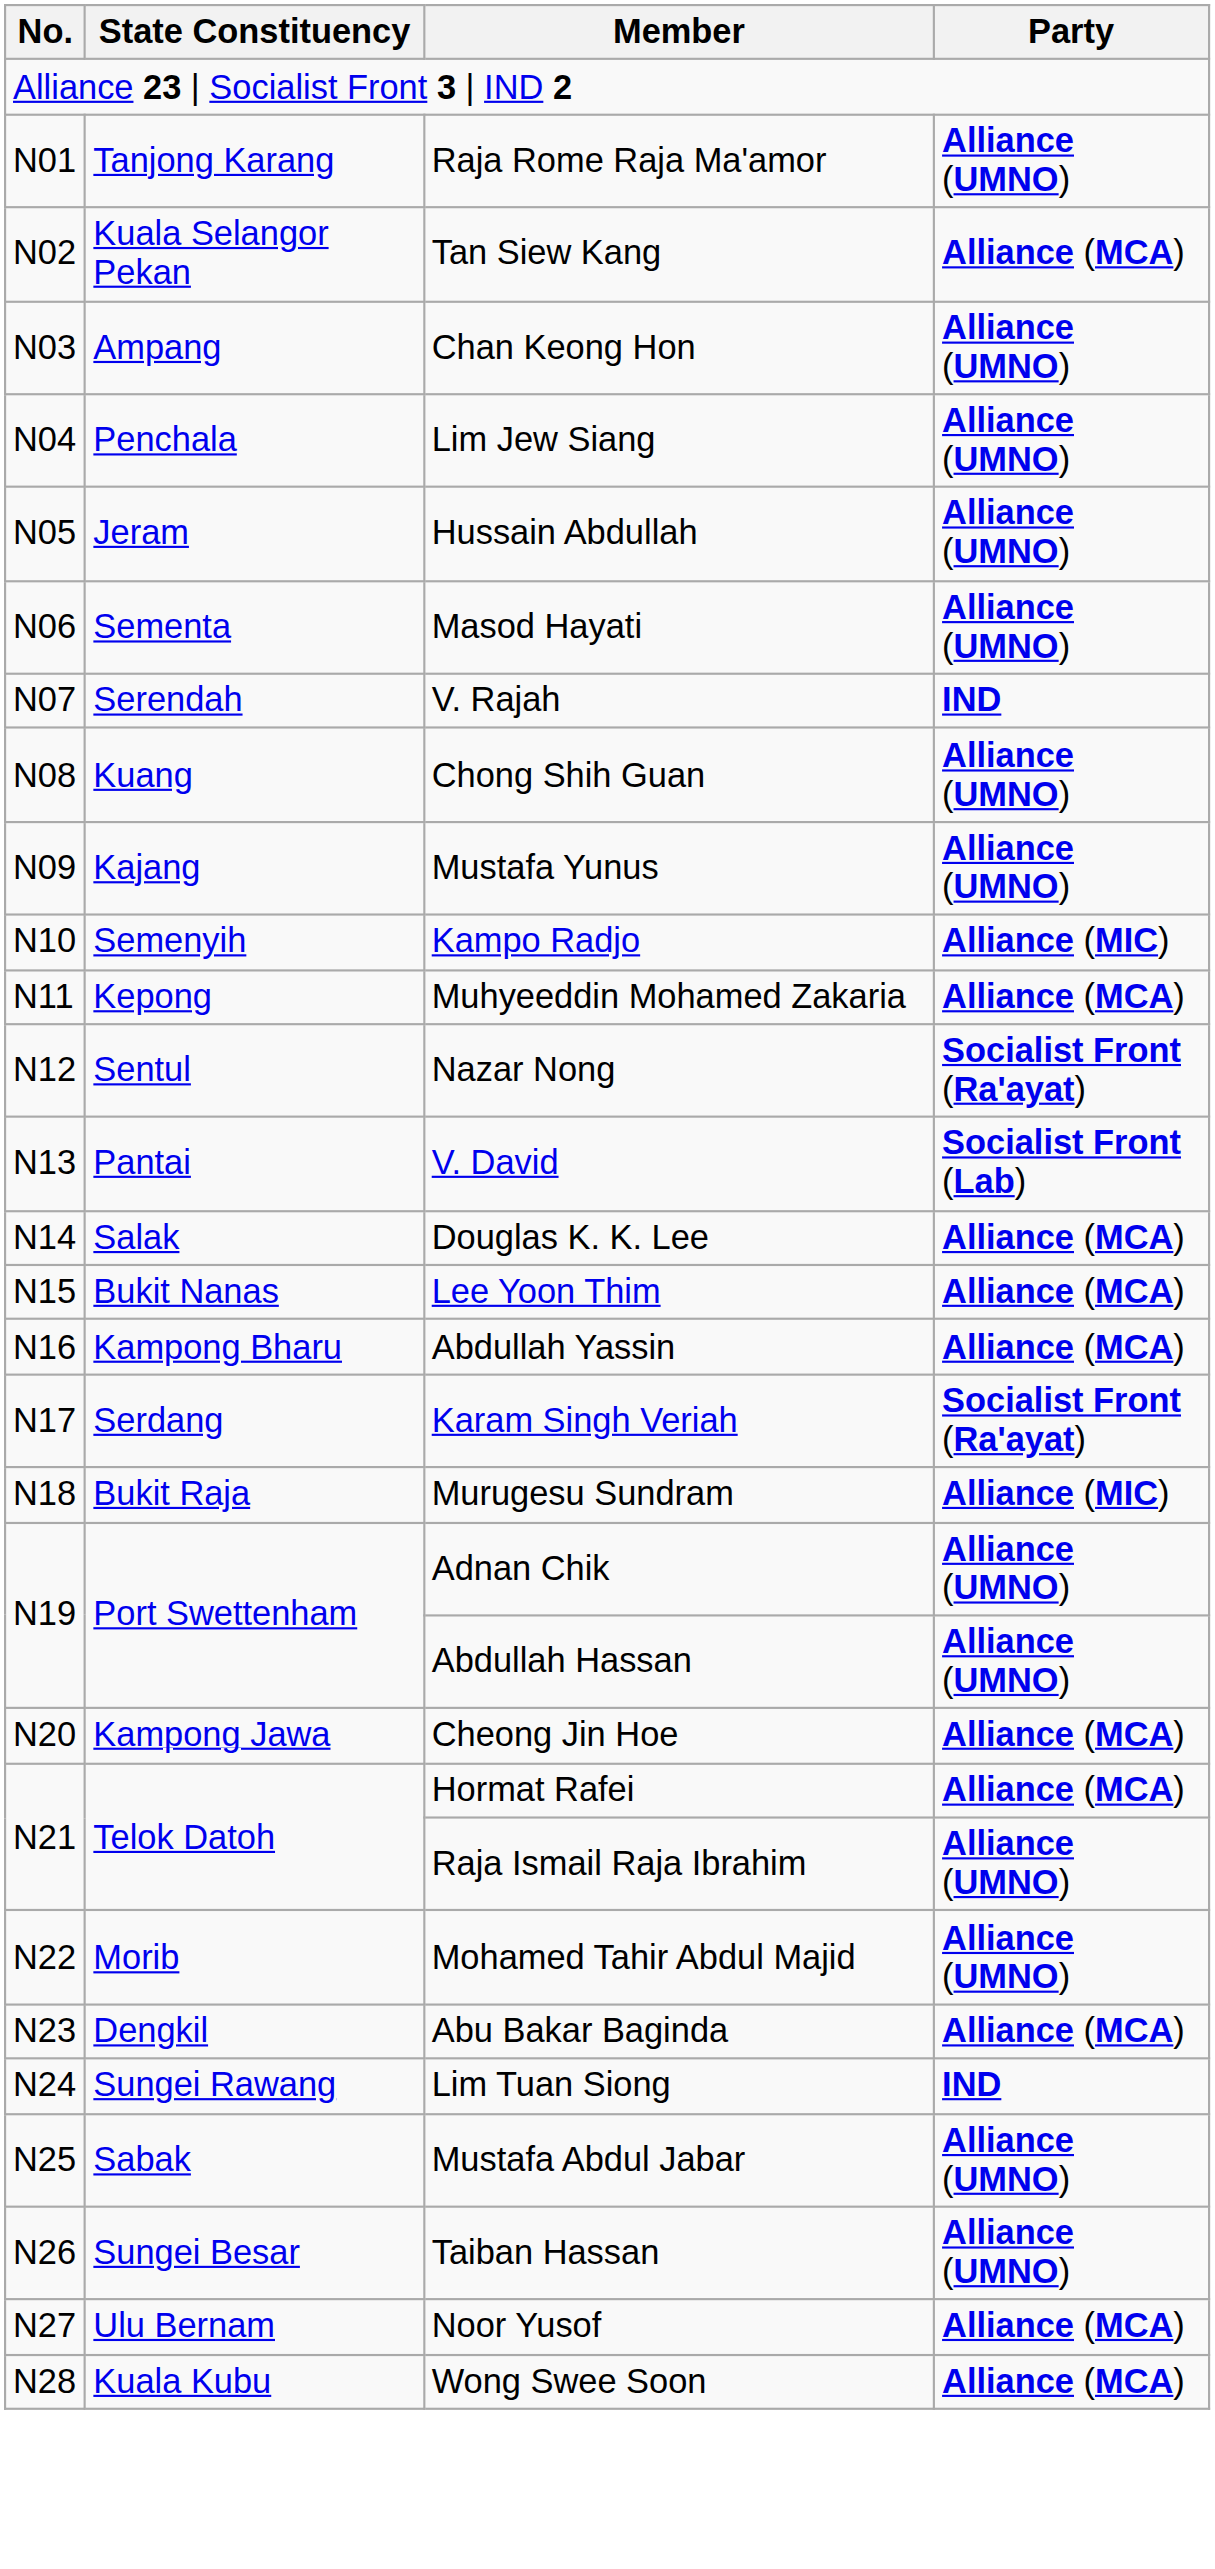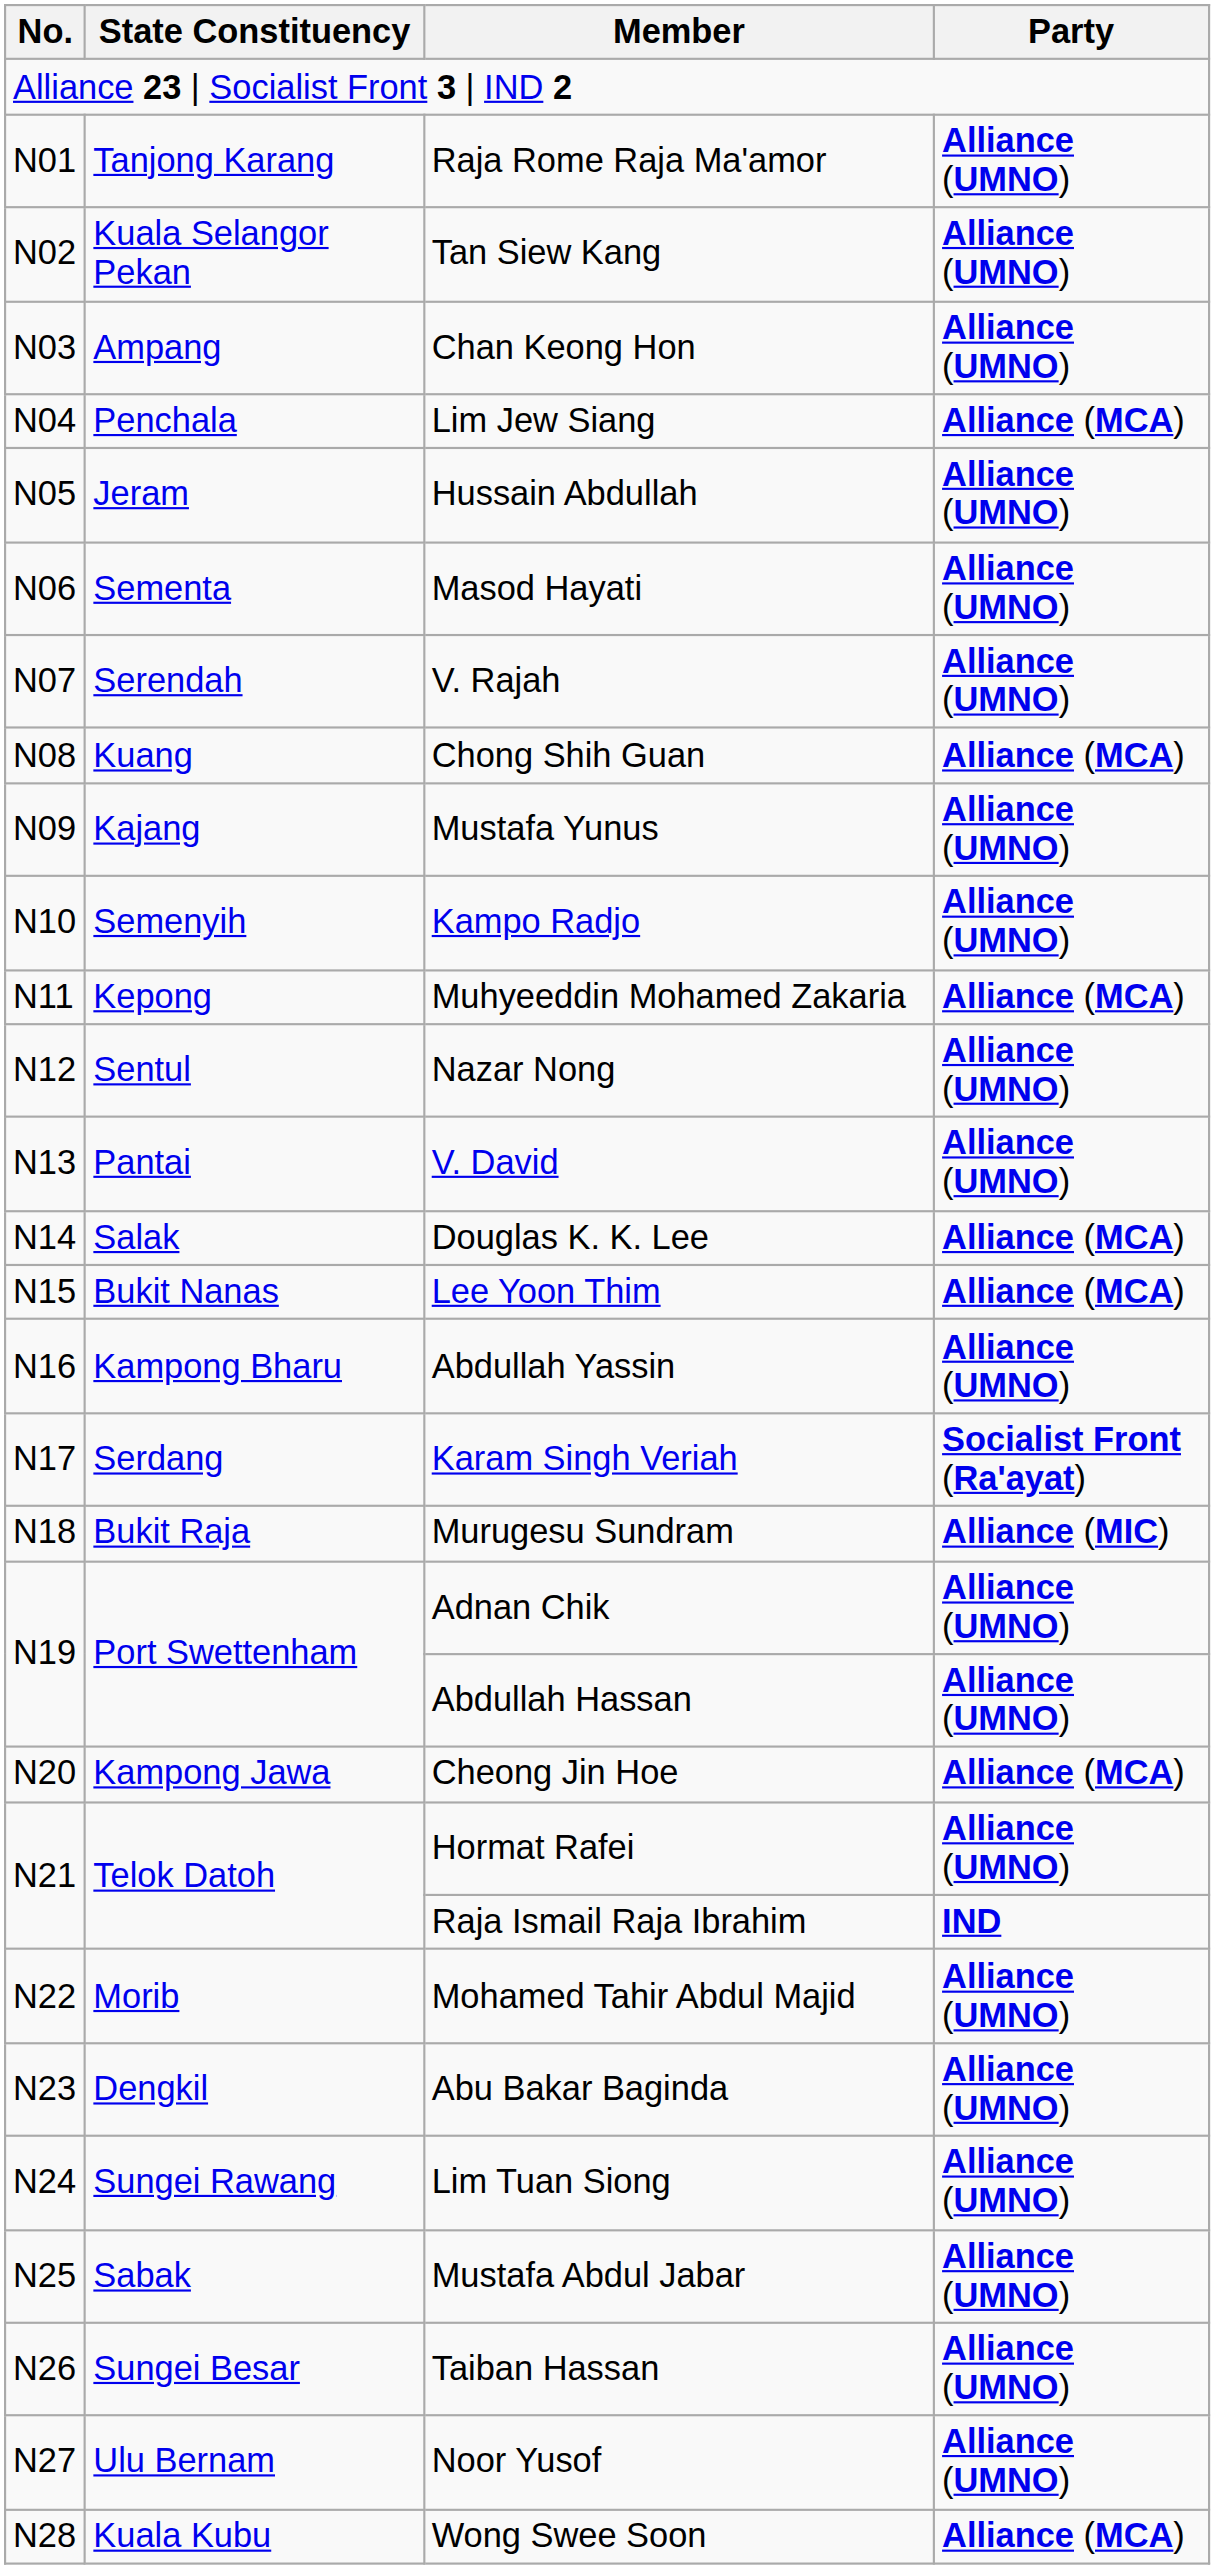(1063, 253) Alliance (MCA) -> (1008, 253) Alliance (UMNO)
(1008, 440) Alliance (UMNO) -> (1063, 420) Alliance (MCA)
(972, 700) IND -> (1008, 681) Alliance (UMNO)
(1008, 774) Alliance (UMNO) -> (1063, 754) Alliance (MCA)
(1056, 941) Alliance (MIC) -> (1008, 922) Alliance (UMNO)
(1062, 1069) Socialist Front (Ra'ayat) -> (1008, 1069) Alliance (UMNO)
(1062, 1163) Socialist Front (Lab) -> (1008, 1163) Alliance (UMNO)
(1063, 1346) Alliance (MCA) -> (1008, 1365) Alliance (UMNO)
(1063, 1789) Alliance (MCA) -> (1008, 1847) Alliance (UMNO)
(1008, 1863) Alliance (UMNO) -> (972, 1921) IND
(1063, 2030) Alliance (MCA) -> (1008, 2088) Alliance (UMNO)
(972, 2085) IND -> (1008, 2182) Alliance (UMNO)
(1063, 2326) Alliance (MCA) -> (1008, 2461) Alliance (UMNO)
